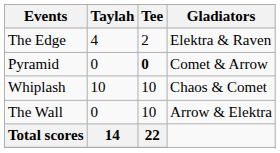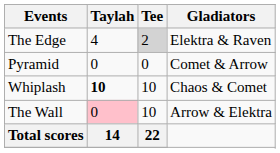(145, 40) no background -> (145, 40) lightgrey background
(145, 64) bold -> (145, 64) normal
(98, 87) normal -> (98, 87) bold
(94, 111) no background -> (94, 111) pink background
